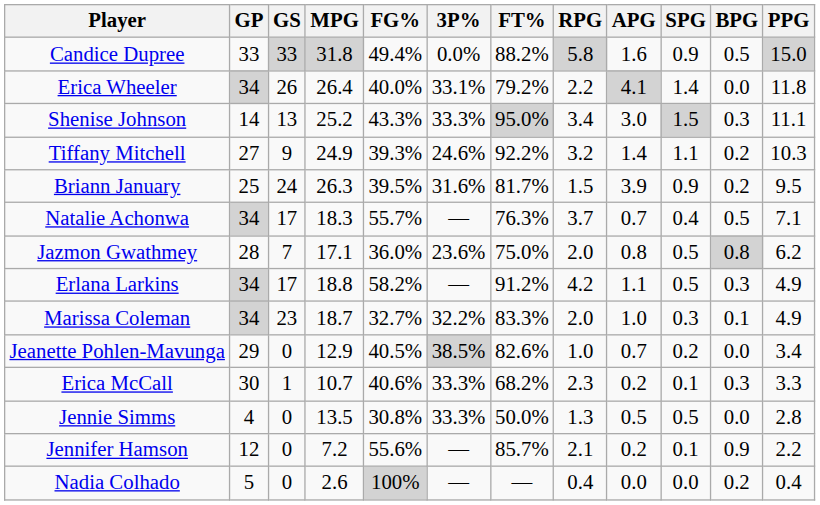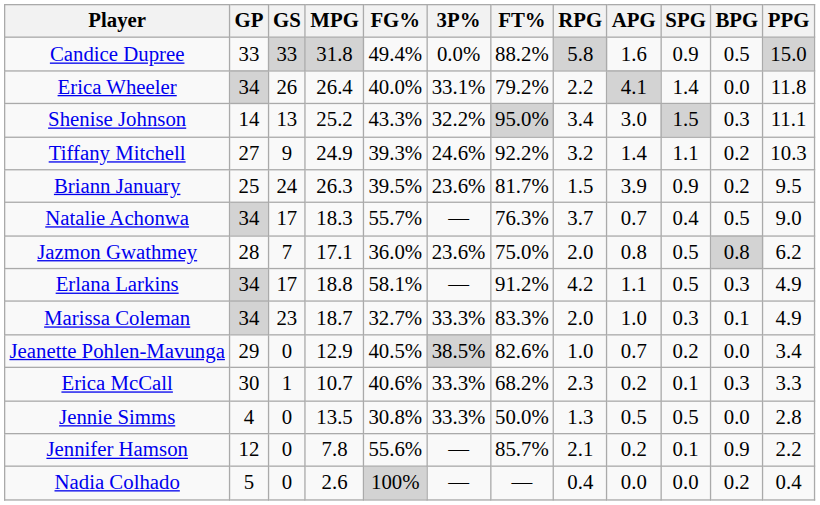(459, 119) 33.3% -> (459, 119) 32.2%
(459, 185) 31.6% -> (459, 185) 23.6%
(789, 218) 7.1 -> (789, 218) 9.0
(395, 284) 58.2% -> (395, 284) 58.1%
(459, 317) 32.2% -> (459, 317) 33.3%
(335, 449) 7.2 -> (335, 449) 7.8
